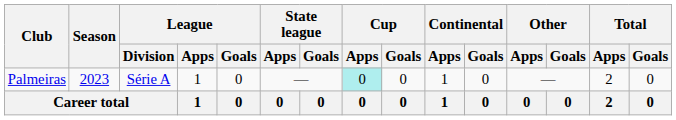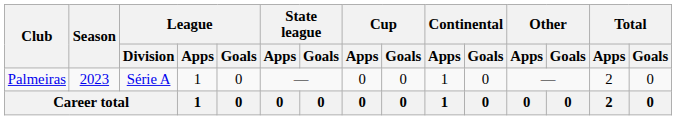(362, 79) paleturquoise background -> (362, 79) no background
